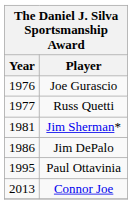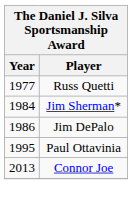- row: (84, 86)
(22, 127) 1981 -> (22, 106) 1984
